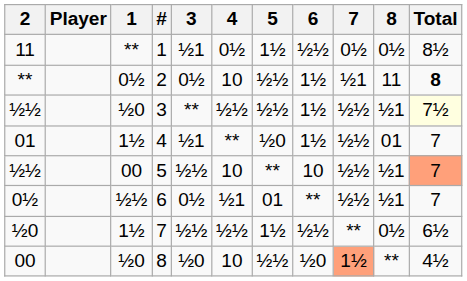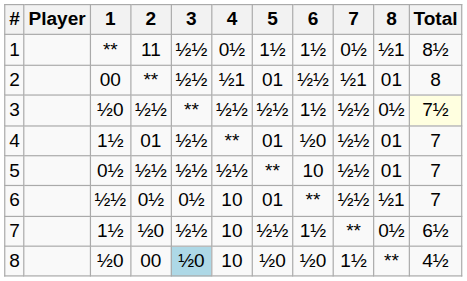columns swapped: (161, 19) <-> (25, 19)
(191, 49) ½1 -> (191, 49) ½½
(313, 49) ½½ -> (313, 49) 1½
(391, 49) 0½ -> (391, 49) ½1
(132, 79) 0½ -> (110, 79) 00
(191, 79) 0½ -> (191, 79) ½½
(232, 79) 10 -> (232, 79) ½1
(272, 79) ½½ -> (272, 79) 01
(313, 79) 1½ -> (313, 79) ½½
(391, 79) 11 -> (391, 79) 01
(435, 79) bold -> (435, 79) normal
(391, 110) ½1 -> (391, 110) 0½
(191, 140) ½1 -> (191, 140) ½½
(272, 140) ½0 -> (272, 140) 01
(313, 140) 1½ -> (313, 140) ½0
(131, 170) 00 -> (110, 170) 0½
(232, 170) 10 -> (232, 170) ½½
(391, 170) ½1 -> (391, 170) 01
(435, 170) lightsalmon background -> (435, 170) no background
(232, 200) ½1 -> (232, 200) 10
(232, 230) ½½ -> (232, 230) 10
(272, 230) 1½ -> (272, 230) ½½
(313, 230) ½½ -> (313, 230) 1½
(191, 261) no background -> (191, 261) lightblue background
(272, 261) ½½ -> (272, 261) ½0
(354, 261) lightsalmon background -> (354, 261) no background
